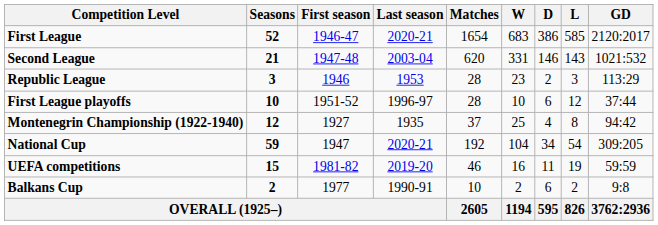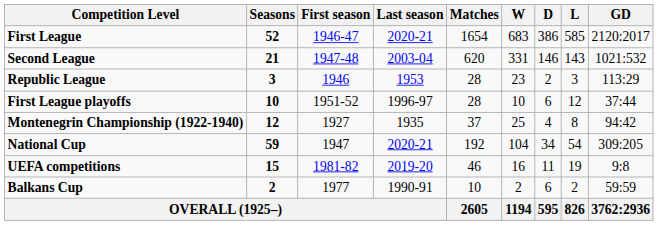(621, 166) 59:59 -> (621, 166) 9:8
(621, 187) 9:8 -> (621, 187) 59:59
